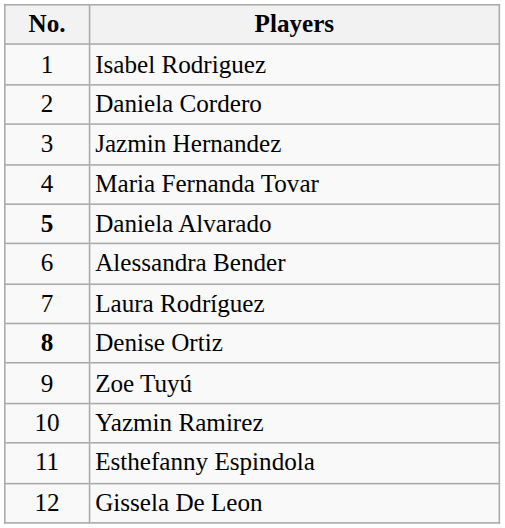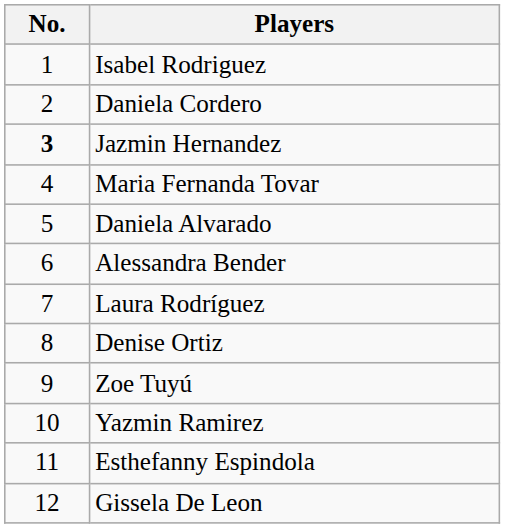(47, 143) normal -> (47, 143) bold
(47, 223) bold -> (47, 223) normal
(47, 343) bold -> (47, 343) normal
